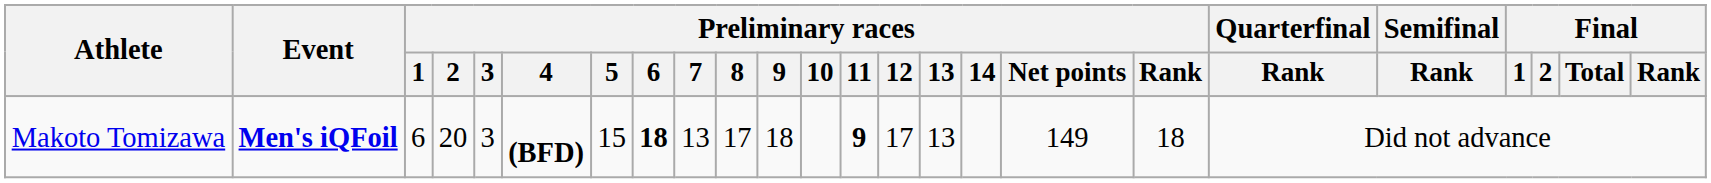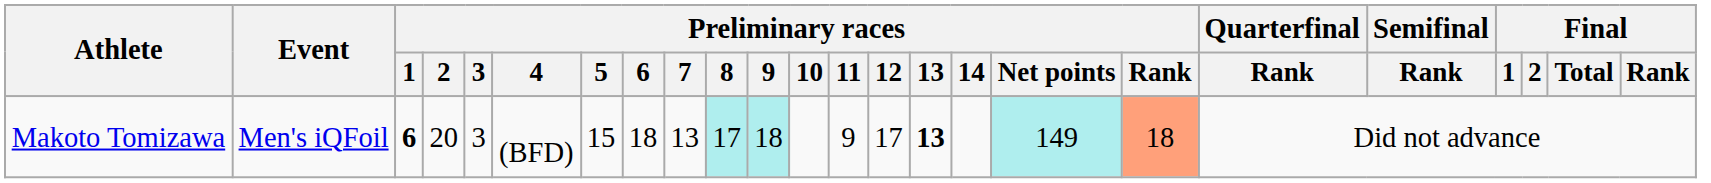(318, 136) bold -> (314, 136) normal
(418, 136) normal -> (409, 136) bold
(546, 153) bold -> (536, 153) normal
(654, 136) bold -> (643, 136) normal
(737, 136) no background -> (727, 136) paleturquoise background
(779, 136) no background -> (769, 136) paleturquoise background
(859, 136) bold -> (848, 136) normal
(941, 136) normal -> (930, 136) bold
(1067, 136) no background -> (1057, 136) paleturquoise background
(1171, 136) no background -> (1160, 136) lightsalmon background
